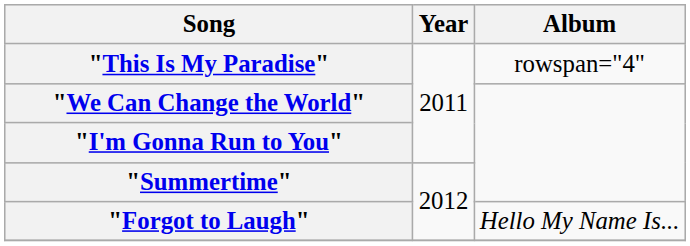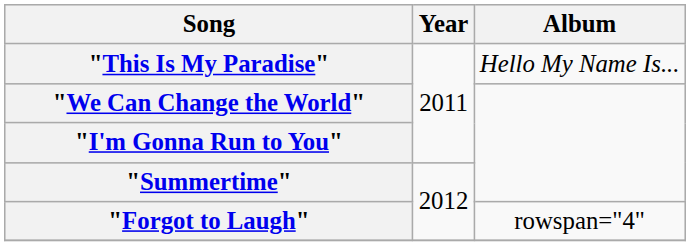(580, 63) rowspan="4" -> (580, 63) Hello My Name Is...
(580, 220) Hello My Name Is... -> (580, 220) rowspan="4"
